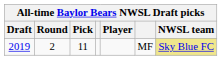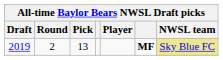(83, 47) 11 -> (83, 47) 13
(145, 47) normal -> (146, 47) bold
